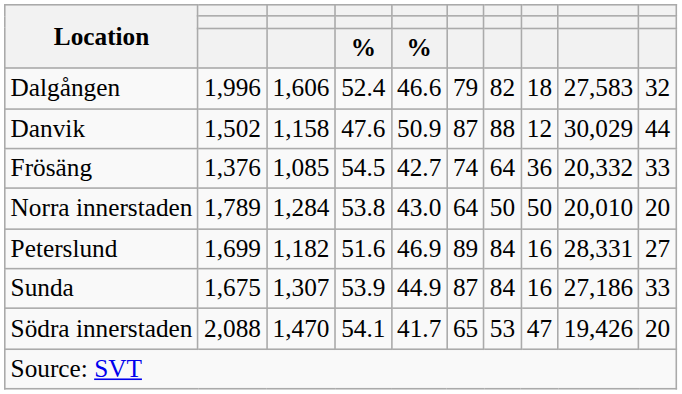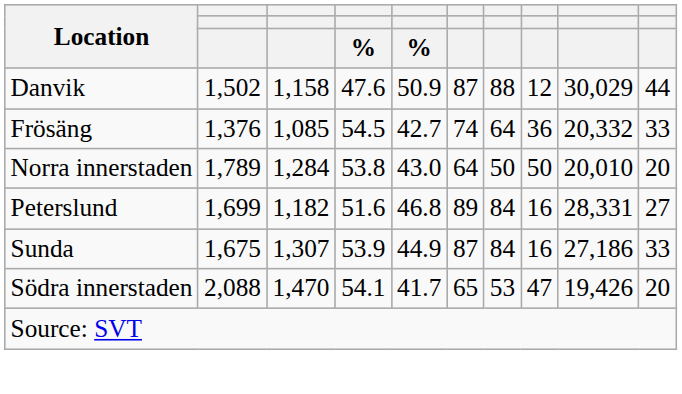- row: (65, 87)
(419, 248) 46.9 -> (419, 208) 46.8
